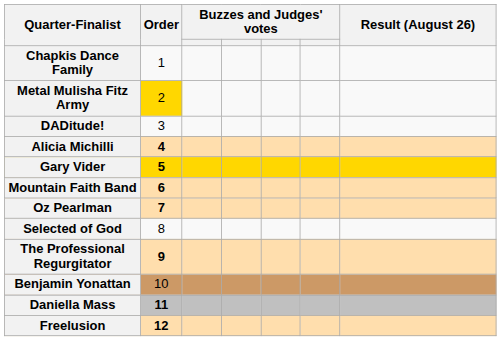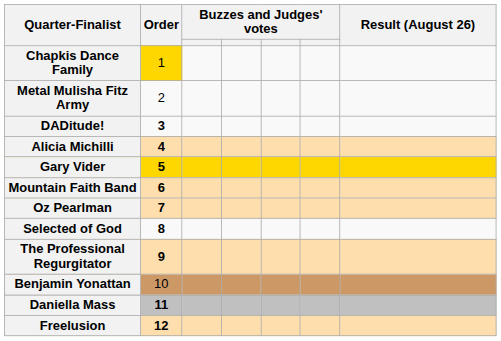(161, 63) no background -> (161, 63) gold background
(161, 98) gold background -> (161, 98) no background
(161, 126) normal -> (161, 126) bold
(161, 228) normal -> (161, 228) bold
